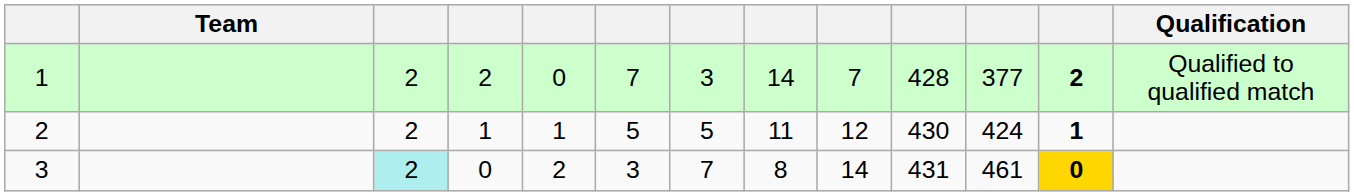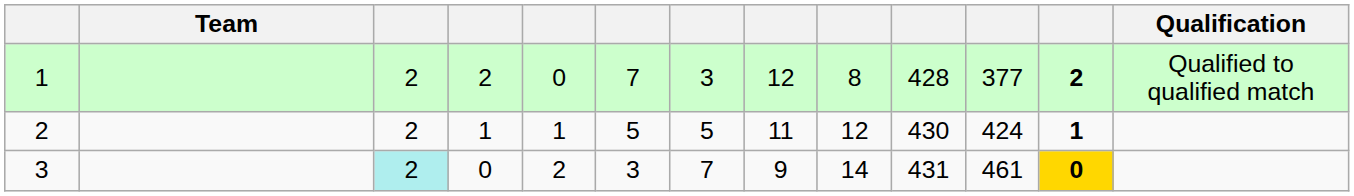(781, 77) 14 -> (781, 77) 12
(855, 77) 7 -> (855, 77) 8
(781, 170) 8 -> (781, 170) 9
